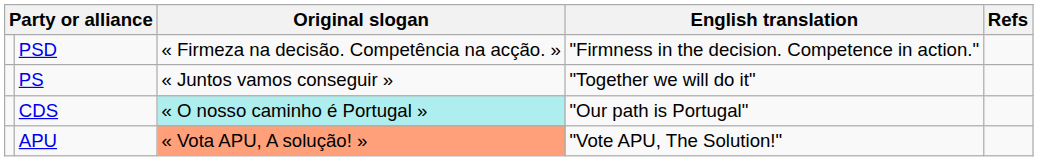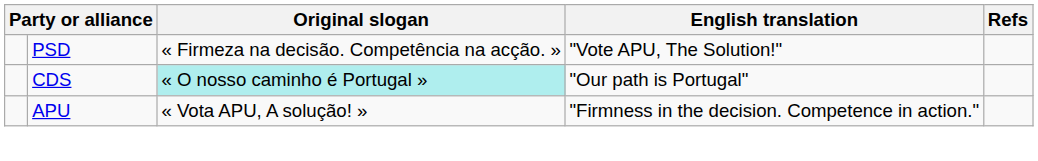(774, 49) "Firmness in the decision. Competence in action." -> (676, 49) "Vote APU, The Solution!"
- row: (31, 79)
(264, 140) lightsalmon background -> (264, 109) no background
(676, 140) "Vote APU, The Solution!" -> (774, 109) "Firmness in the decision. Competence in action."
